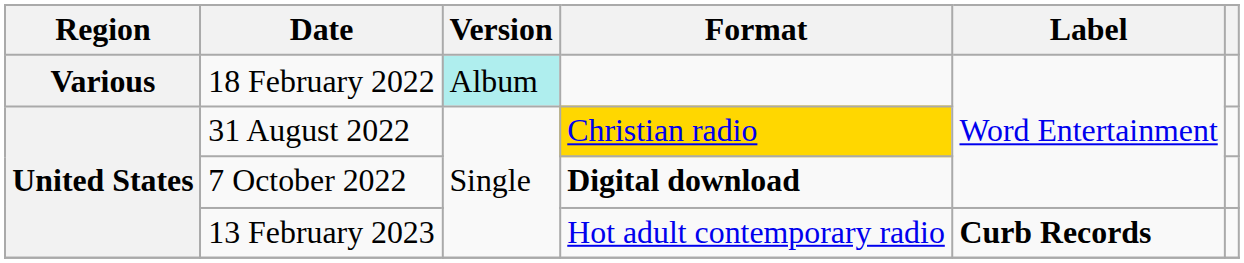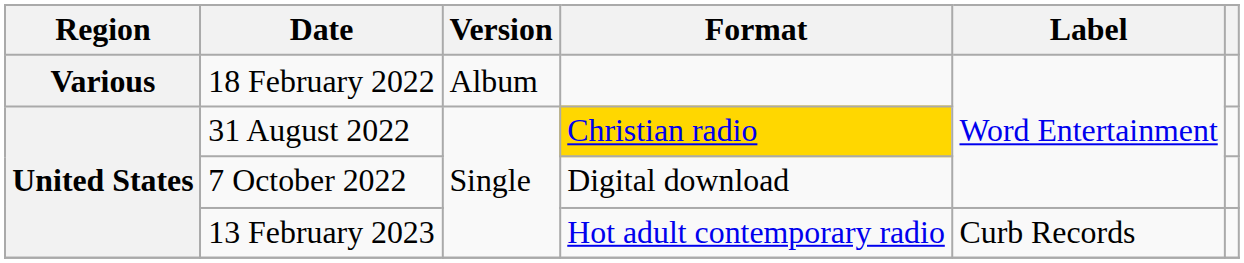(494, 80) paleturquoise background -> (494, 80) no background
(684, 181) bold -> (678, 181) normal
(1055, 231) bold -> (1047, 231) normal
